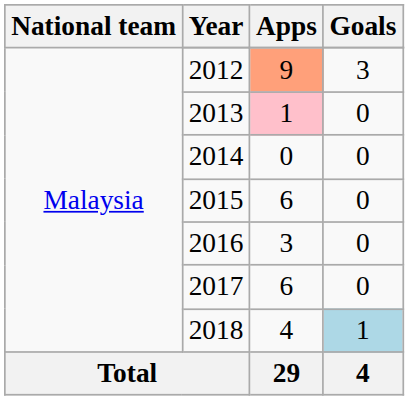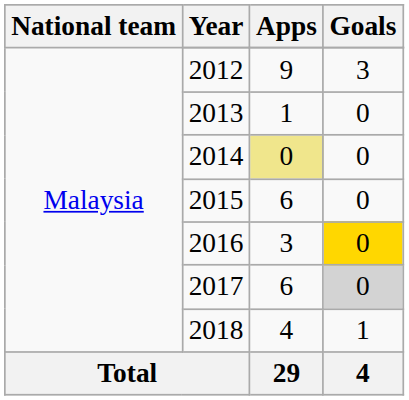(286, 69) lightsalmon background -> (286, 69) no background
(286, 112) pink background -> (286, 112) no background
(286, 156) no background -> (286, 156) khaki background
(363, 243) no background -> (363, 243) gold background
(363, 286) no background -> (363, 286) lightgrey background
(363, 329) lightblue background -> (363, 329) no background
